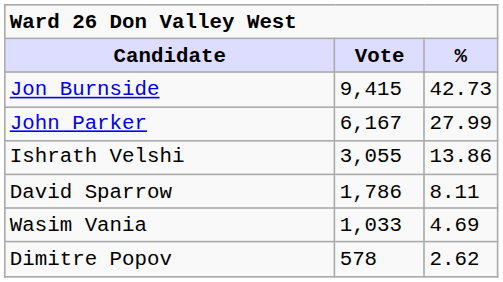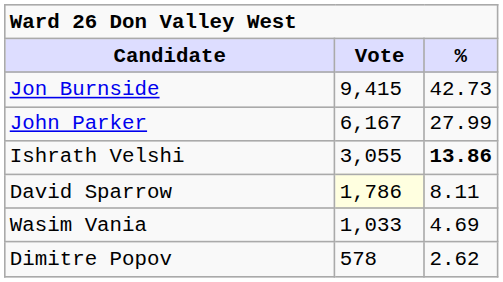(461, 157) normal -> (461, 157) bold
(371, 191) no background -> (371, 191) lightyellow background
